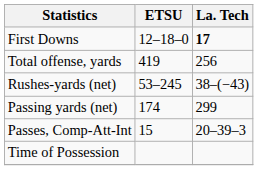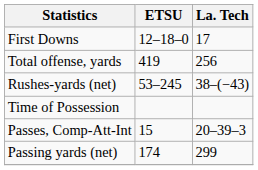(203, 38) bold -> (203, 38) normal
rows swapped: (63, 107) <-> (64, 152)
